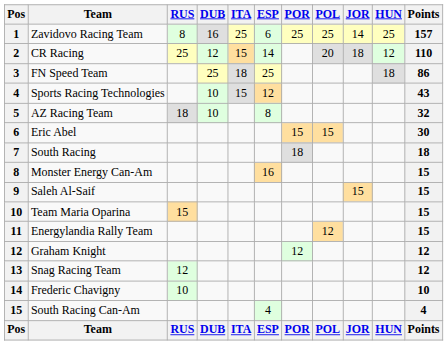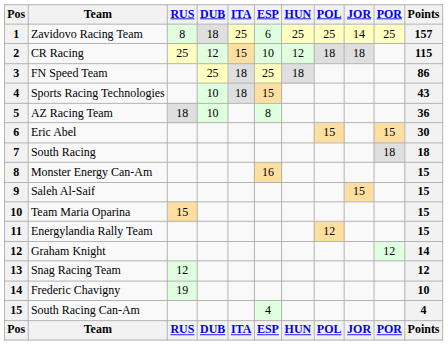columns swapped: (389, 14) <-> (297, 14)
(213, 34) 16 -> (213, 34) 18
(268, 53) 14 -> (268, 53) 10
(328, 53) 20 -> (329, 53) 18
(424, 53) 110 -> (424, 53) 115
(241, 93) 15 -> (241, 93) 18
(268, 93) 12 -> (268, 93) 15
(424, 113) 32 -> (424, 113) 36
(424, 251) 12 -> (424, 251) 14
(182, 290) 10 -> (182, 290) 19
